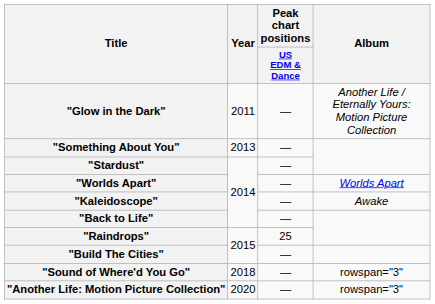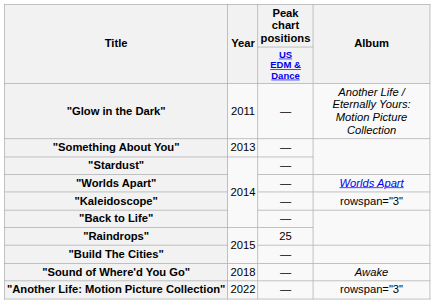(372, 201) Awake -> (372, 201) rowspan="3"
(372, 272) rowspan="3" -> (372, 272) Awake
(243, 290) 2020 -> (243, 290) 2022
